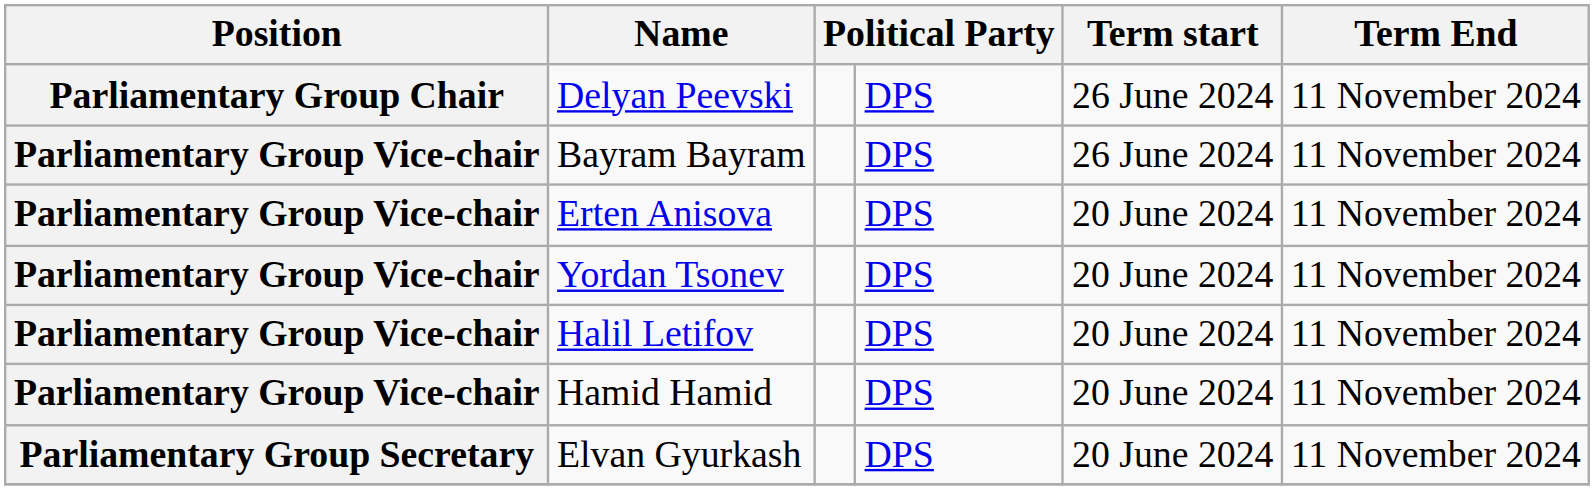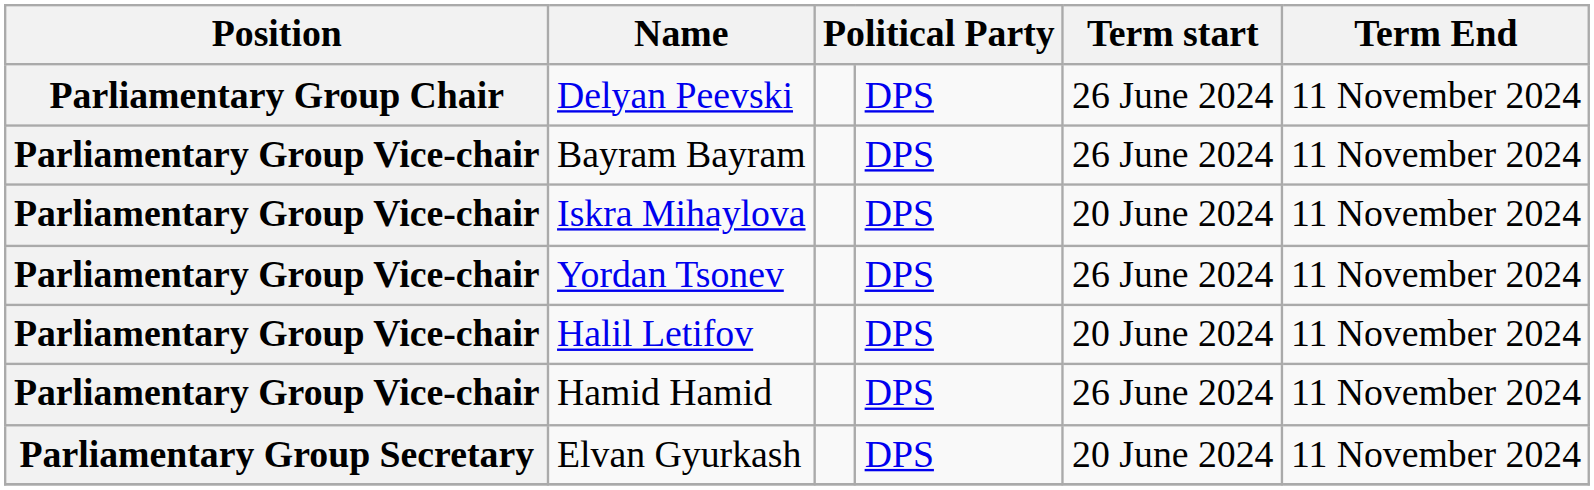- row: (665, 214)
+ row: (681, 214)
(1173, 273) 20 June 2024 -> (1173, 273) 26 June 2024
(1173, 393) 20 June 2024 -> (1173, 393) 26 June 2024
